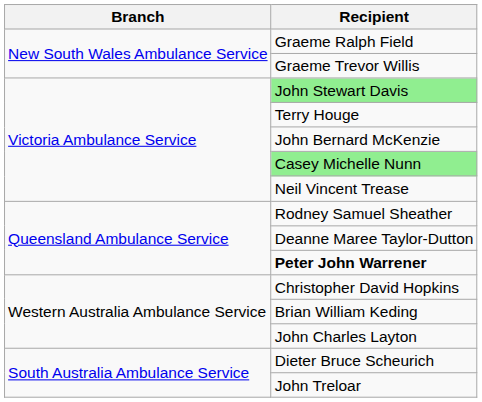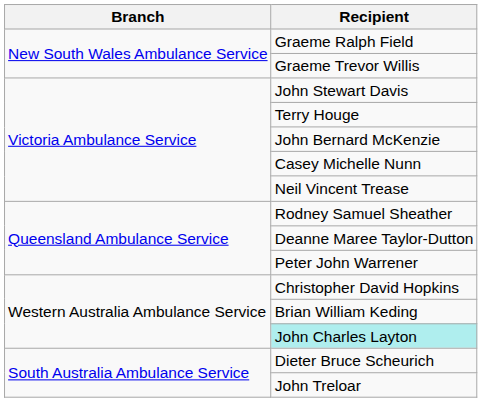(342, 91) lightgreen background -> (342, 91) no background
(348, 164) lightgreen background -> (348, 164) no background
(351, 262) bold -> (346, 262) normal
(346, 336) no background -> (346, 336) paleturquoise background
